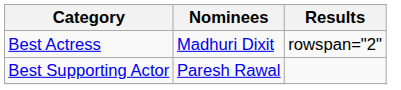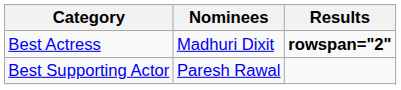(335, 44) normal -> (340, 44) bold
